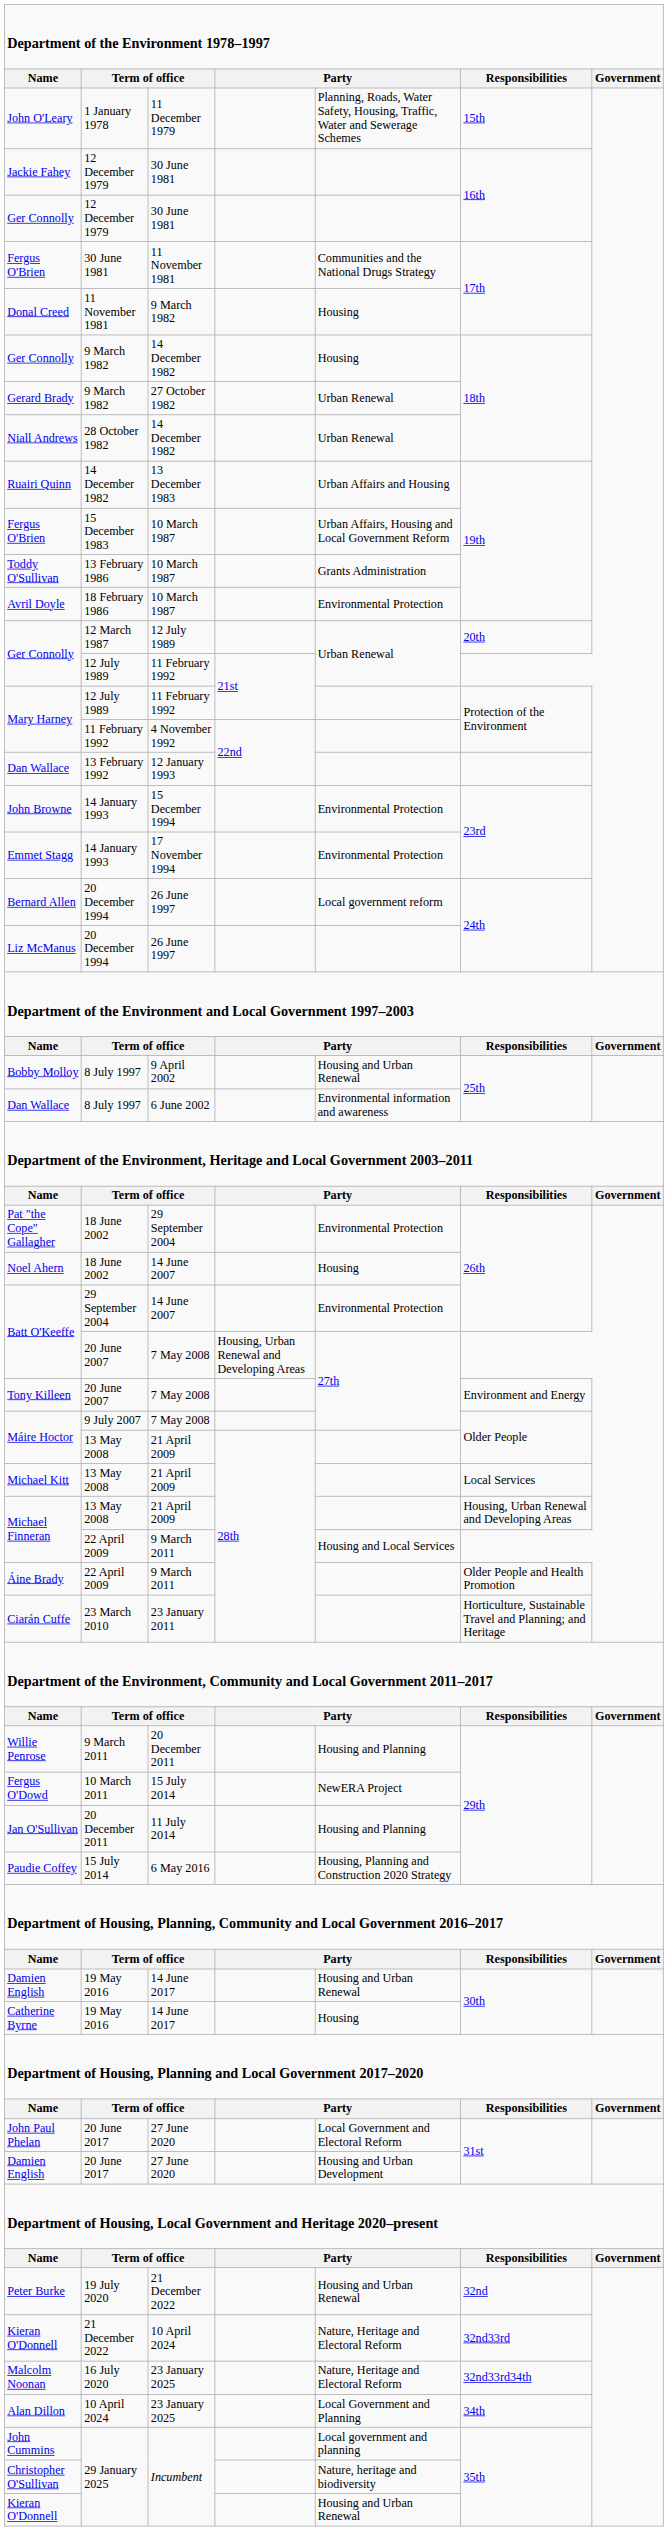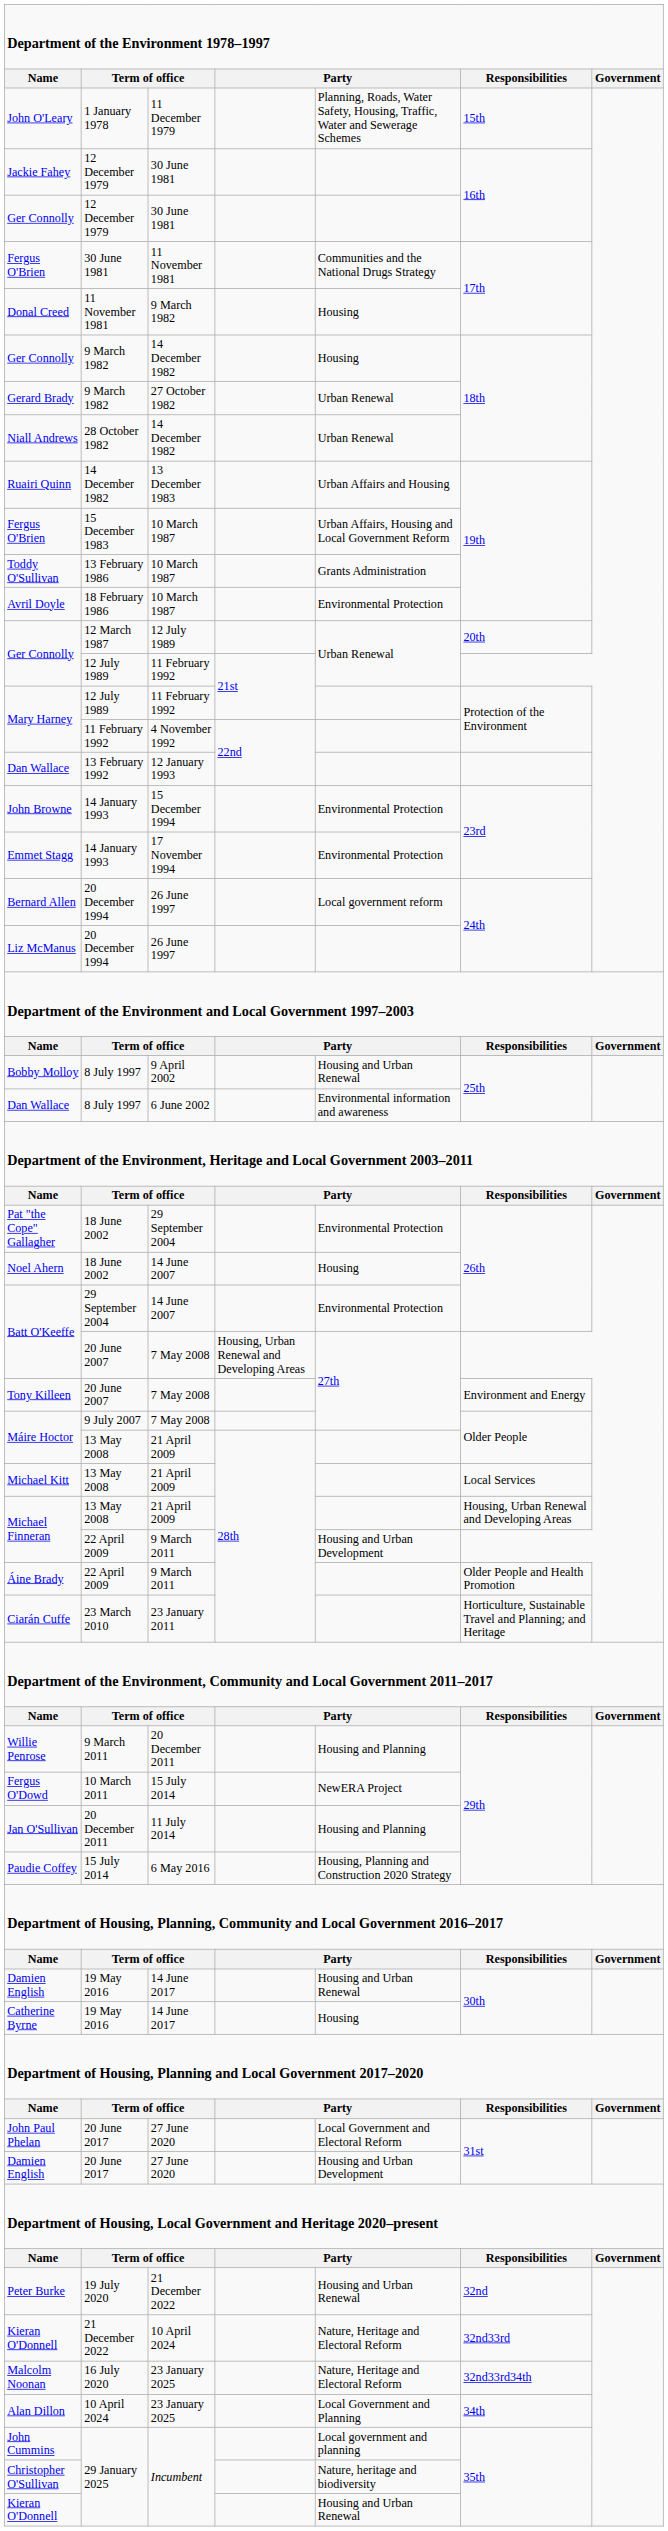(386, 1545) Housing and Local Services -> (365, 1545) Housing and Urban Development
